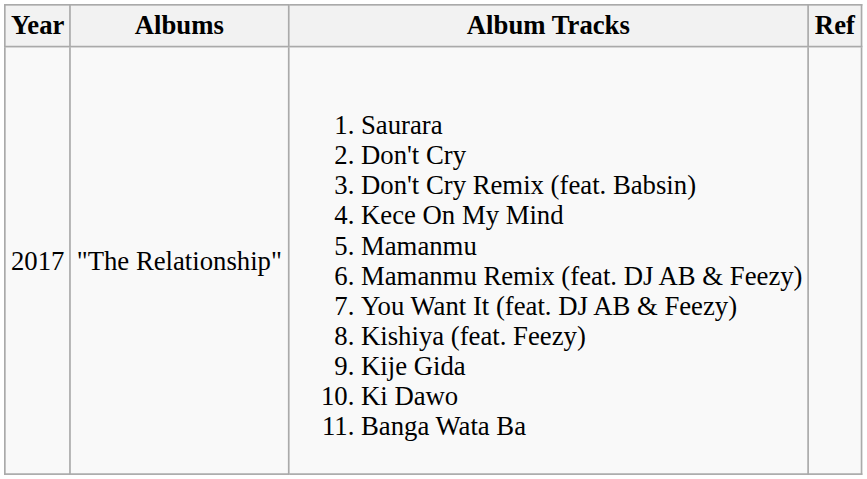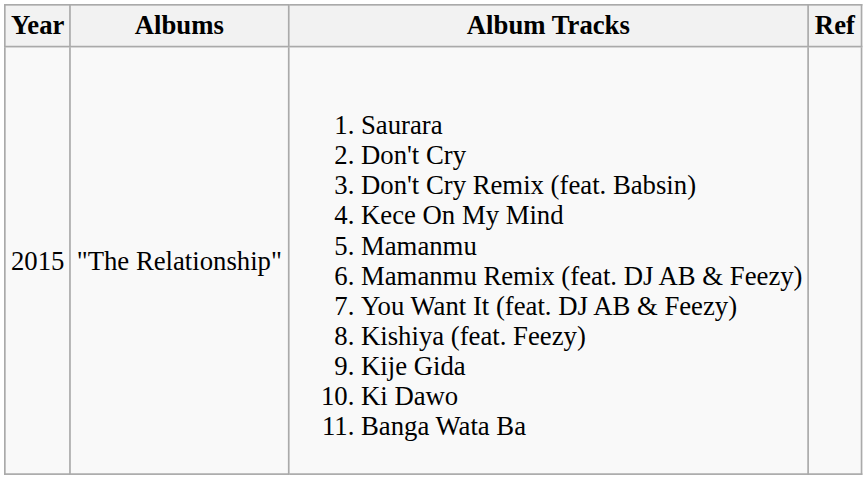(38, 260) 2017 -> (38, 260) 2015
